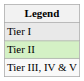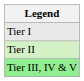(42, 68) no background -> (42, 68) lightgreen background
